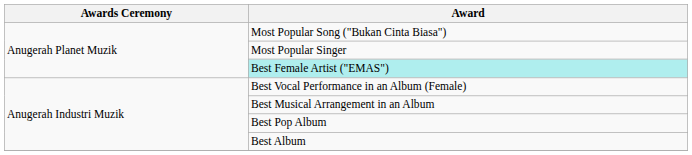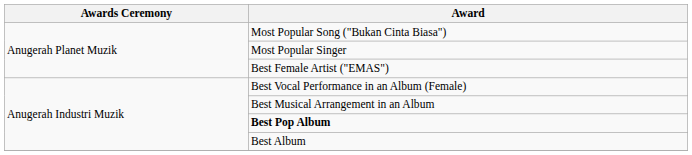(320, 68) paleturquoise background -> (320, 68) no background
(289, 123) normal -> (291, 123) bold
